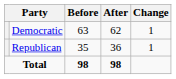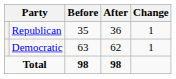rows swapped: (37, 30) <-> (37, 47)
